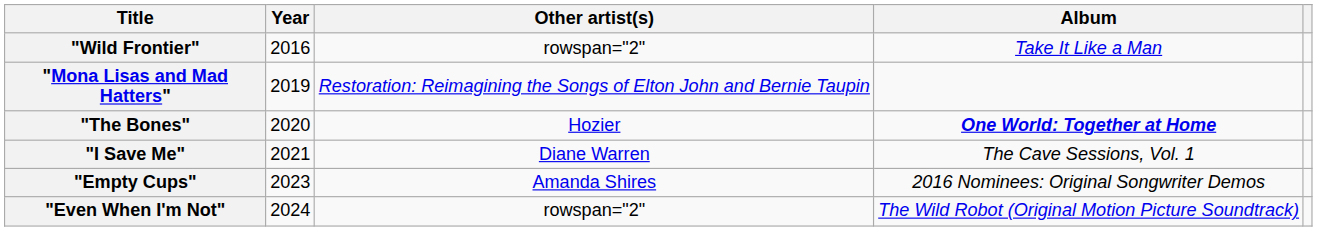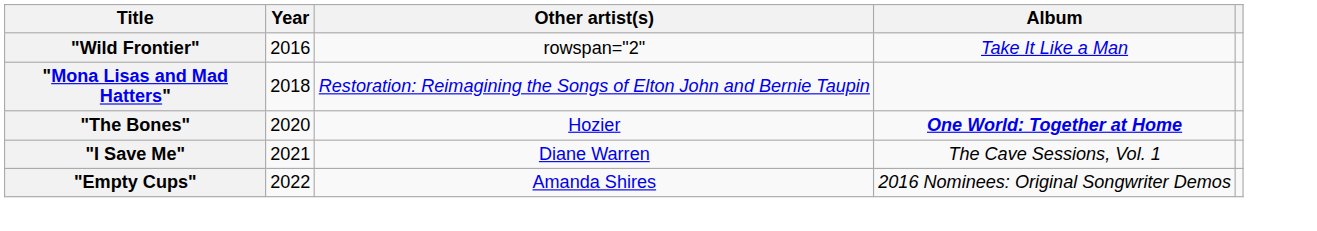(290, 86) 2019 -> (290, 86) 2018
(290, 182) 2023 -> (290, 182) 2022
- row: (135, 211)
